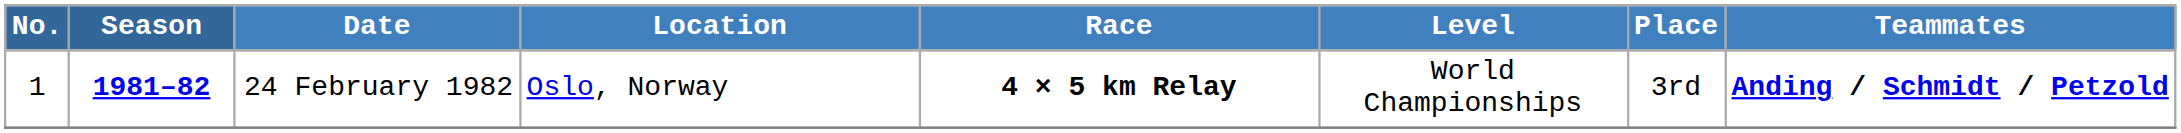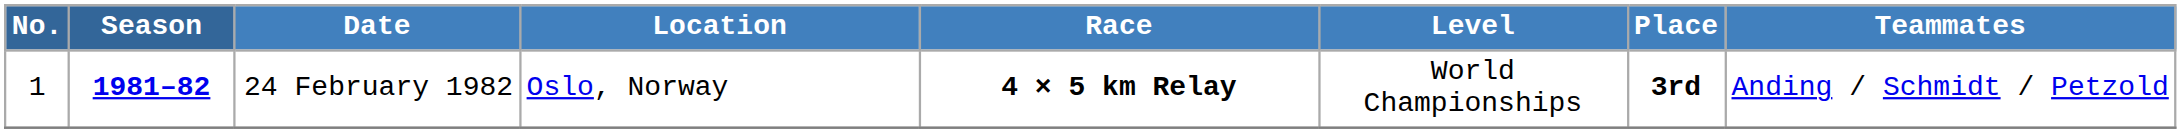(1676, 89) normal -> (1676, 89) bold
(1950, 89) bold -> (1950, 89) normal
